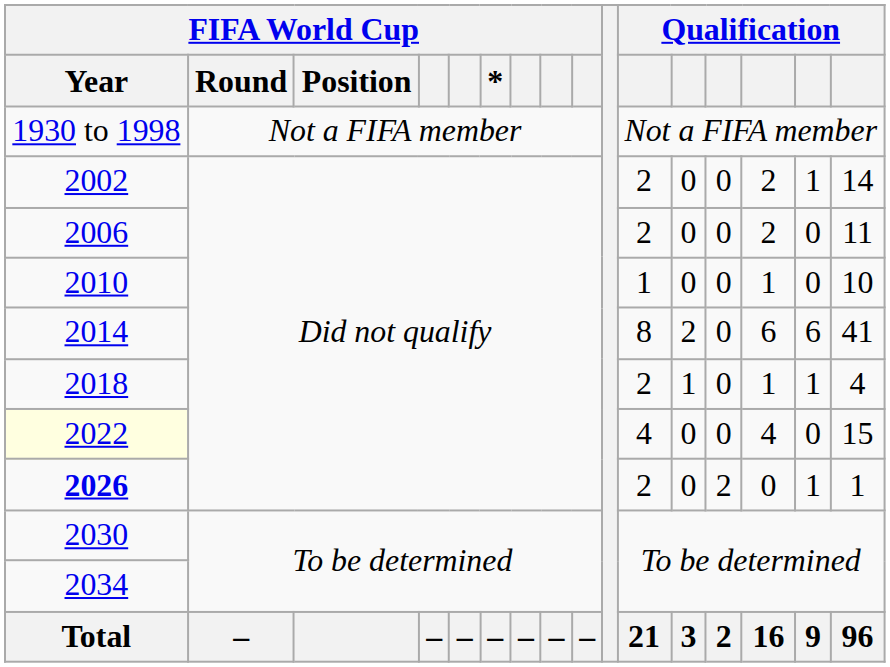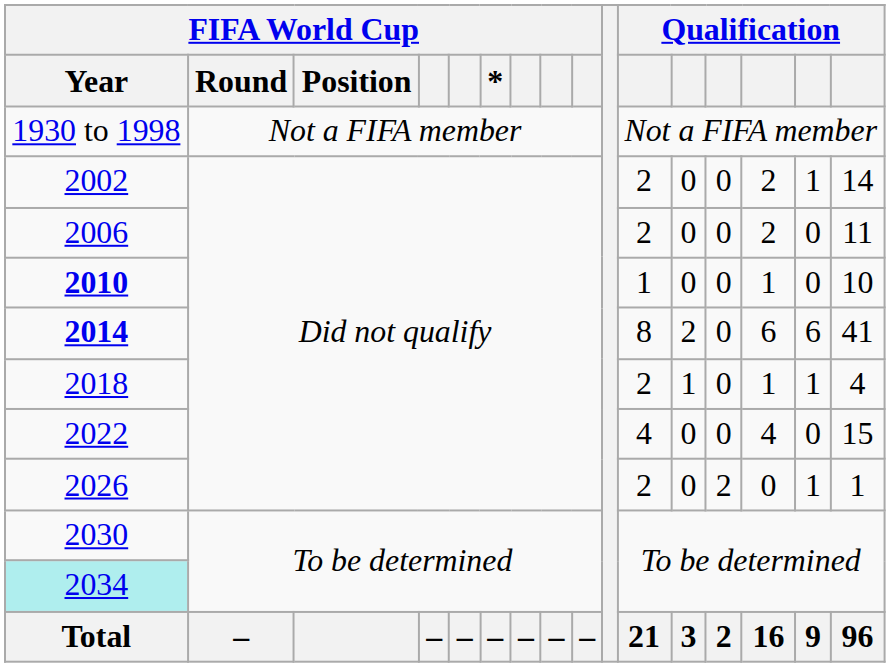(96, 282) normal -> (96, 282) bold
(96, 332) normal -> (96, 332) bold
(96, 433) lightyellow background -> (96, 433) no background
(96, 484) bold -> (96, 484) normal
(96, 585) no background -> (96, 585) paleturquoise background
